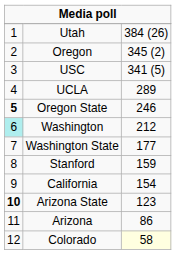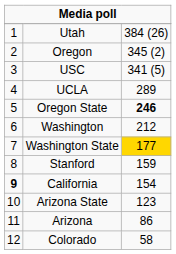(14, 108) bold -> (14, 108) normal
(146, 108) normal -> (146, 108) bold
(14, 127) paleturquoise background -> (14, 127) no background
(146, 146) no background -> (146, 146) gold background
(14, 183) normal -> (14, 183) bold
(14, 202) bold -> (14, 202) normal
(146, 240) lightyellow background -> (146, 240) no background
